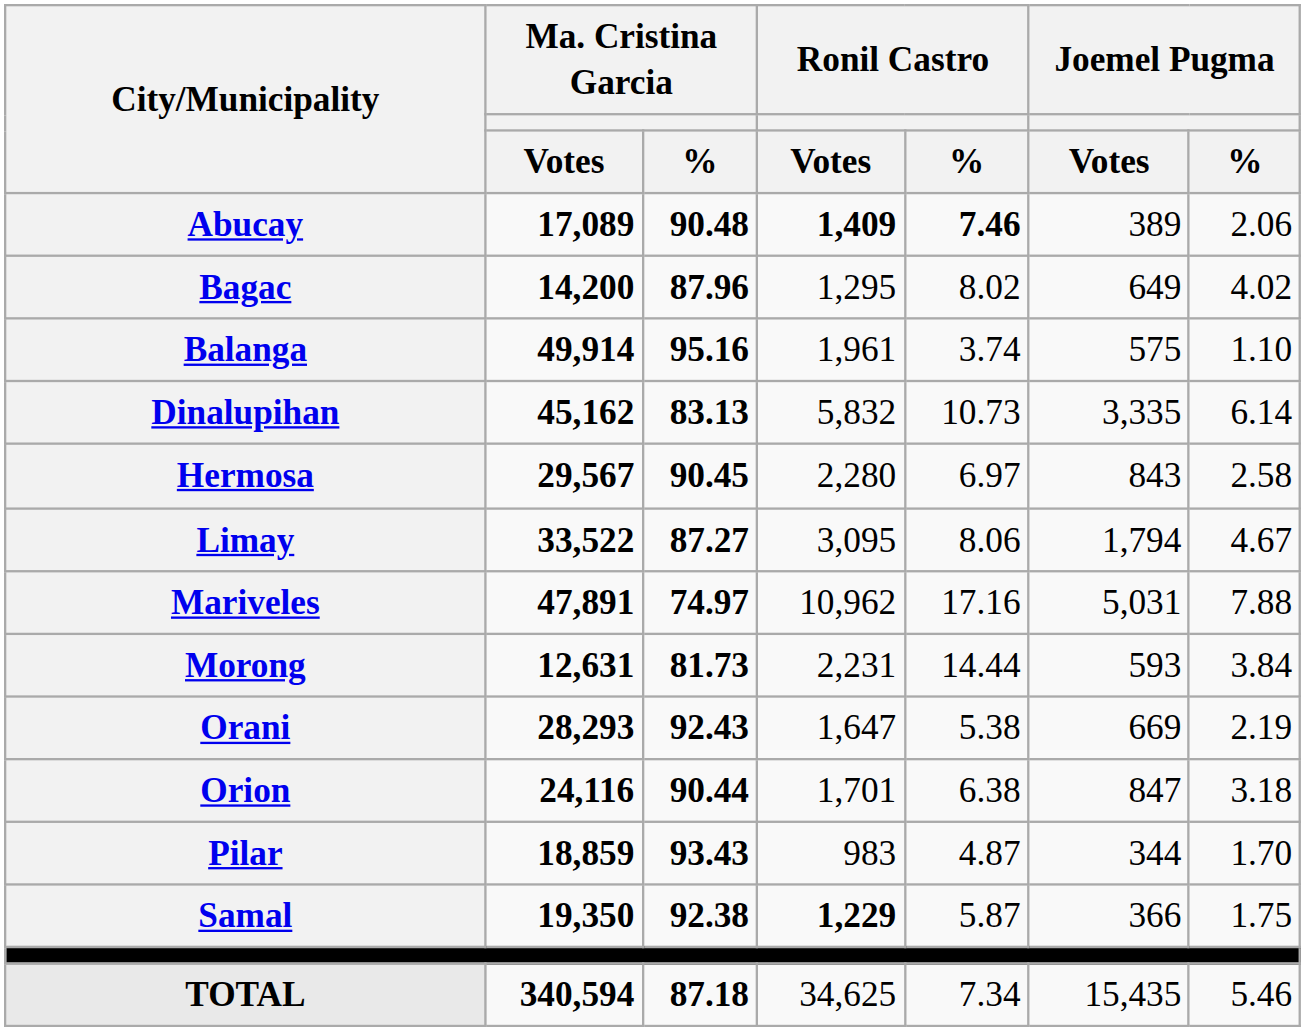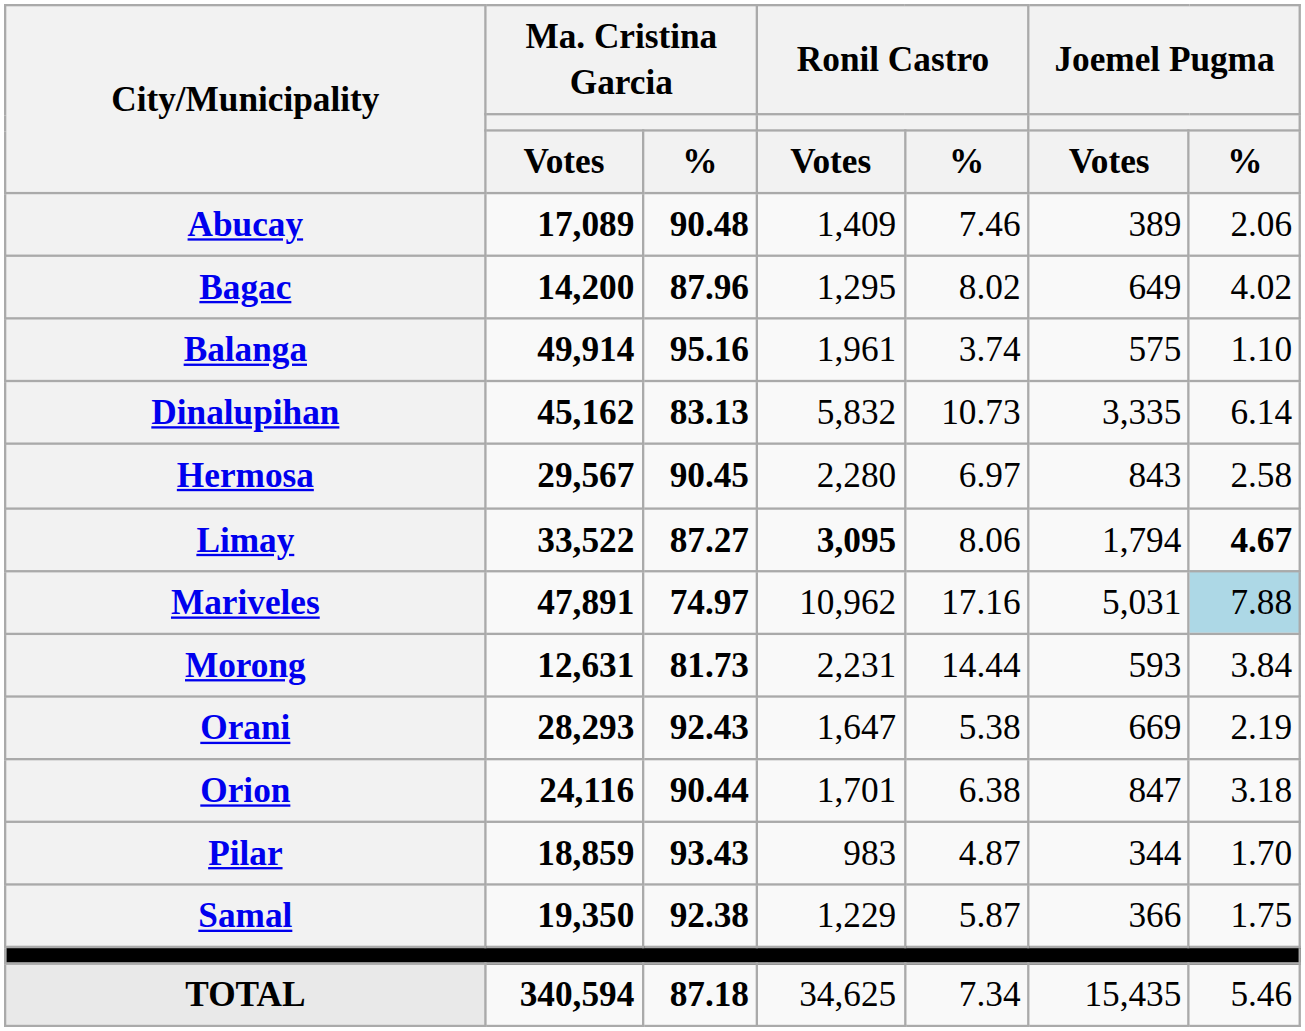(857, 224) bold -> (857, 224) normal
(990, 224) bold -> (990, 224) normal
(857, 538) normal -> (857, 538) bold
(1261, 538) normal -> (1261, 538) bold
(1261, 601) no background -> (1261, 601) lightblue background
(857, 915) bold -> (857, 915) normal
